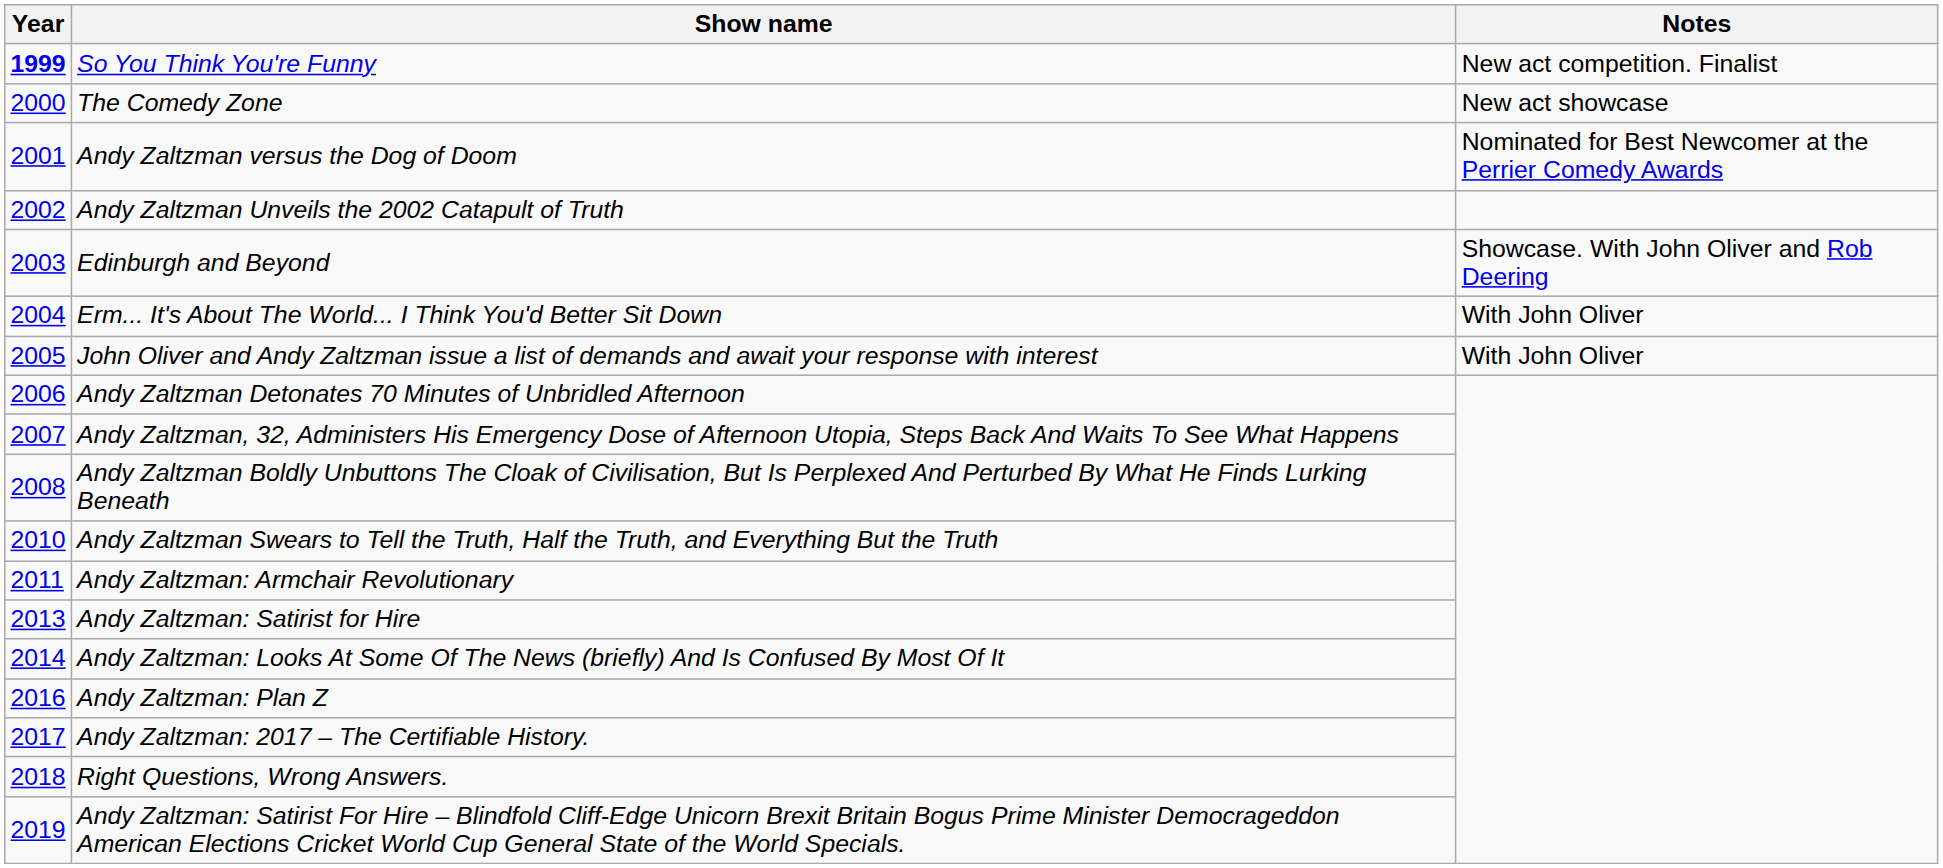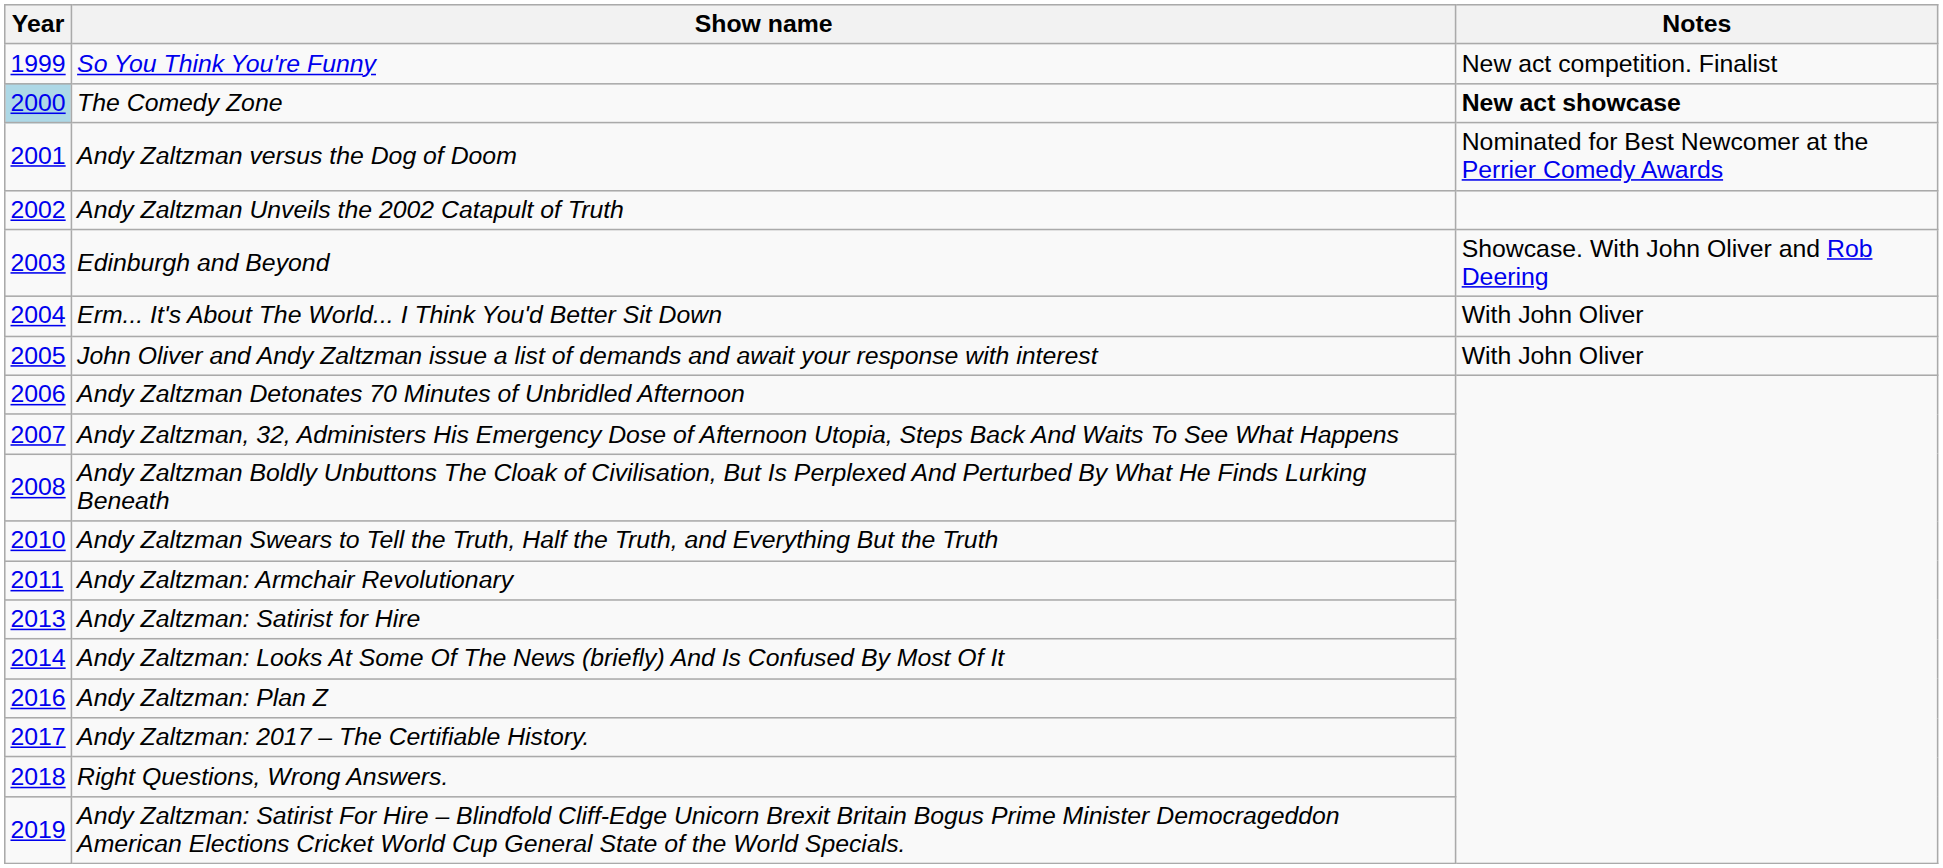(38, 63) bold -> (38, 63) normal
(38, 102) no background -> (38, 102) lightblue background
(1565, 102) normal -> (1571, 102) bold
